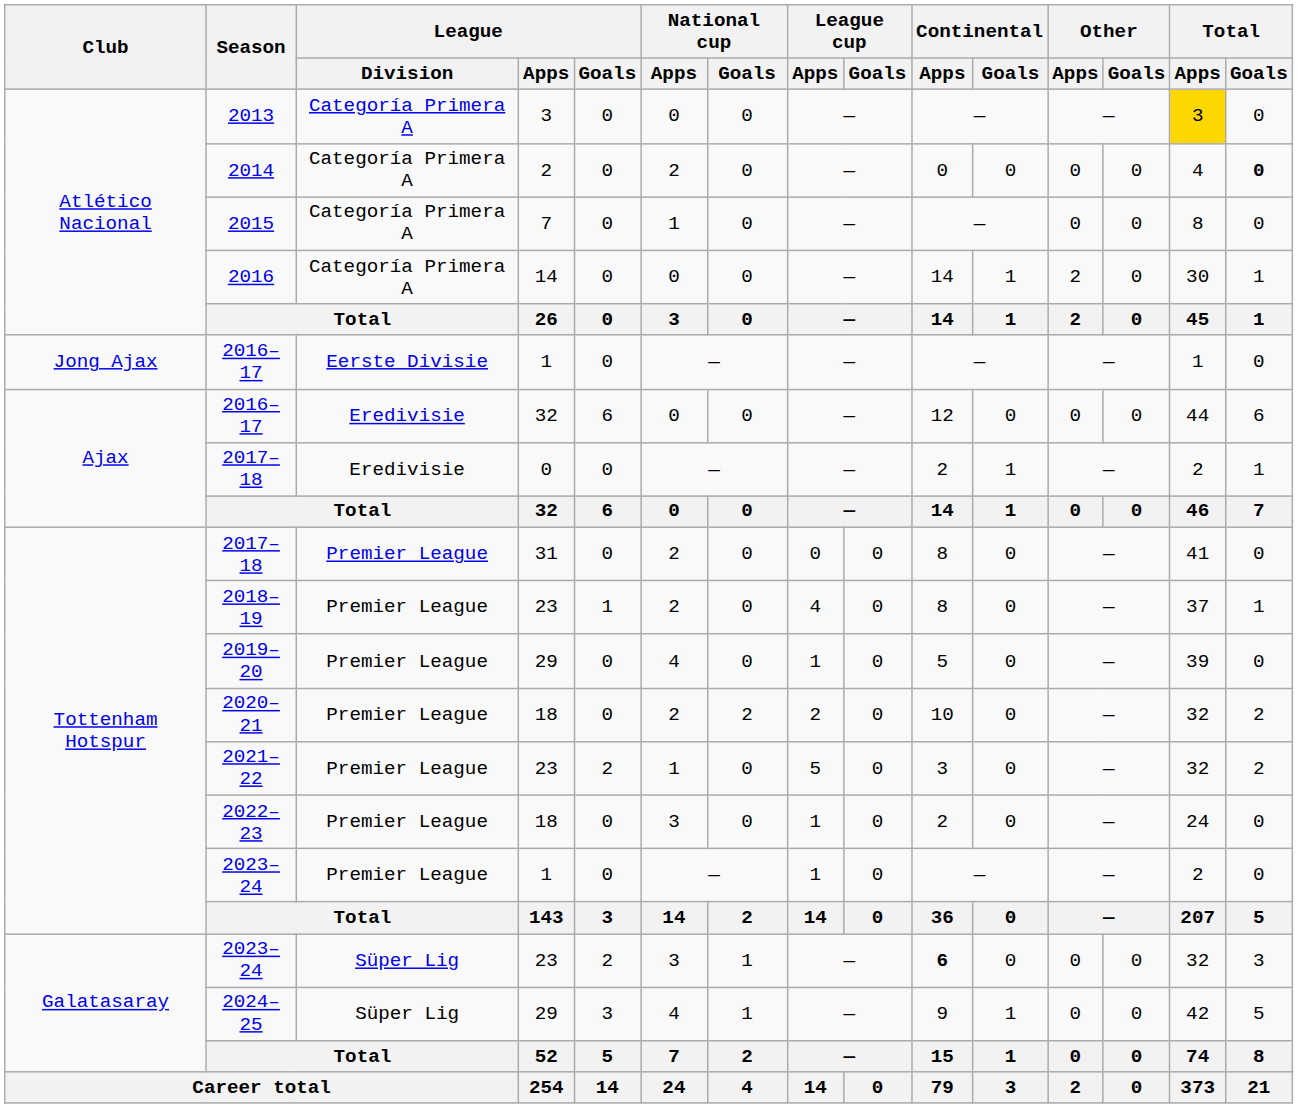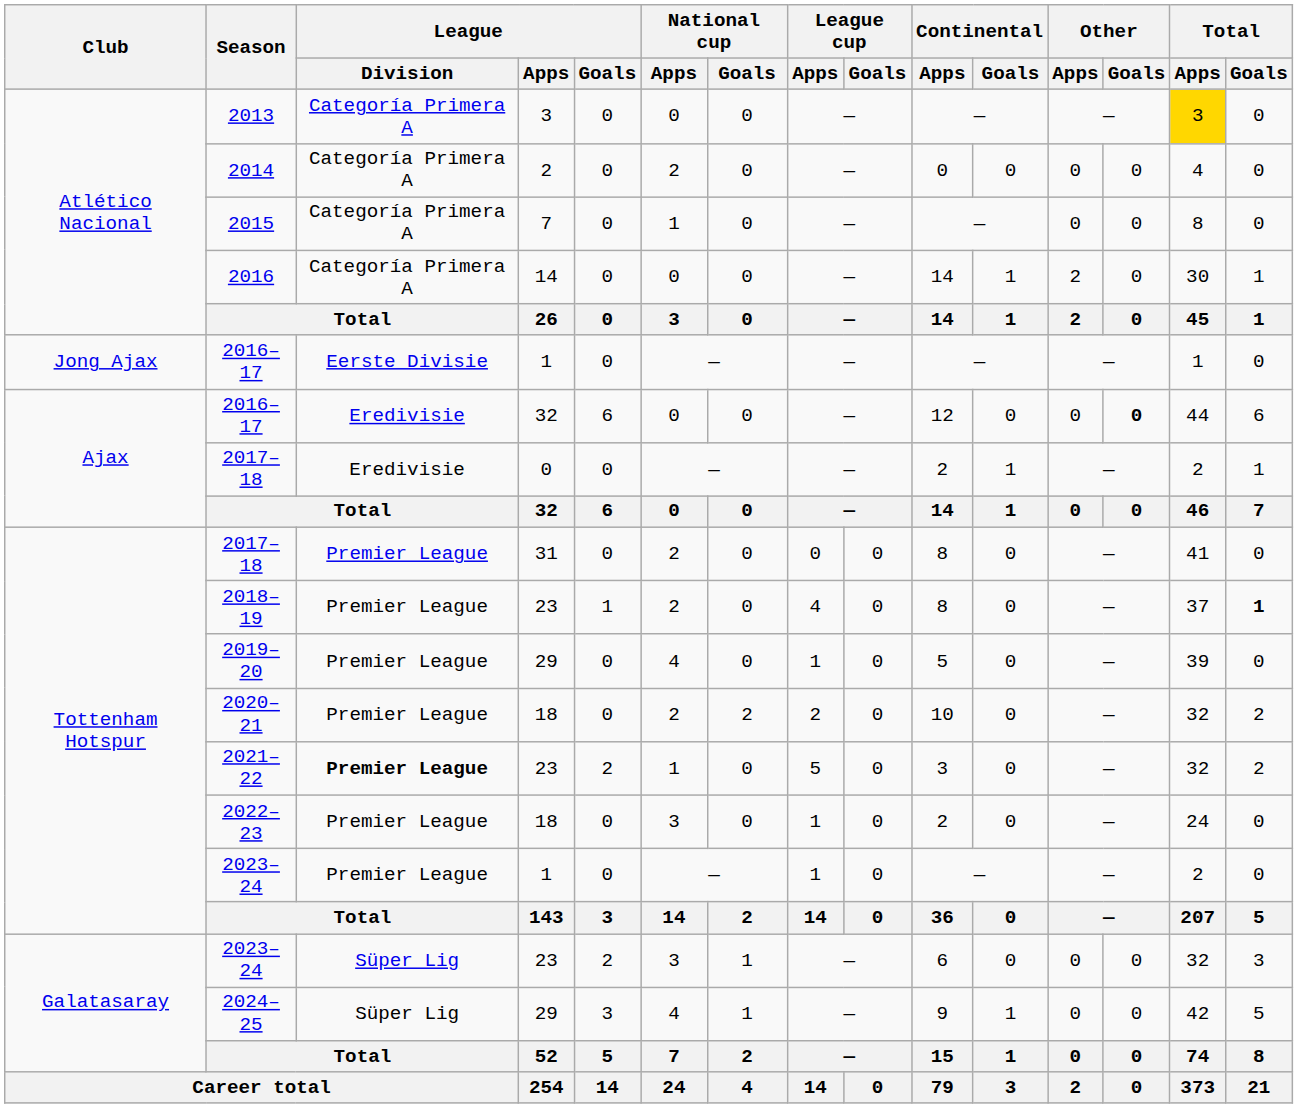(1259, 170) bold -> (1259, 170) normal
(1137, 416) normal -> (1137, 416) bold
(1259, 608) normal -> (1259, 608) bold
(407, 768) normal -> (407, 768) bold
(942, 960) bold -> (942, 960) normal
